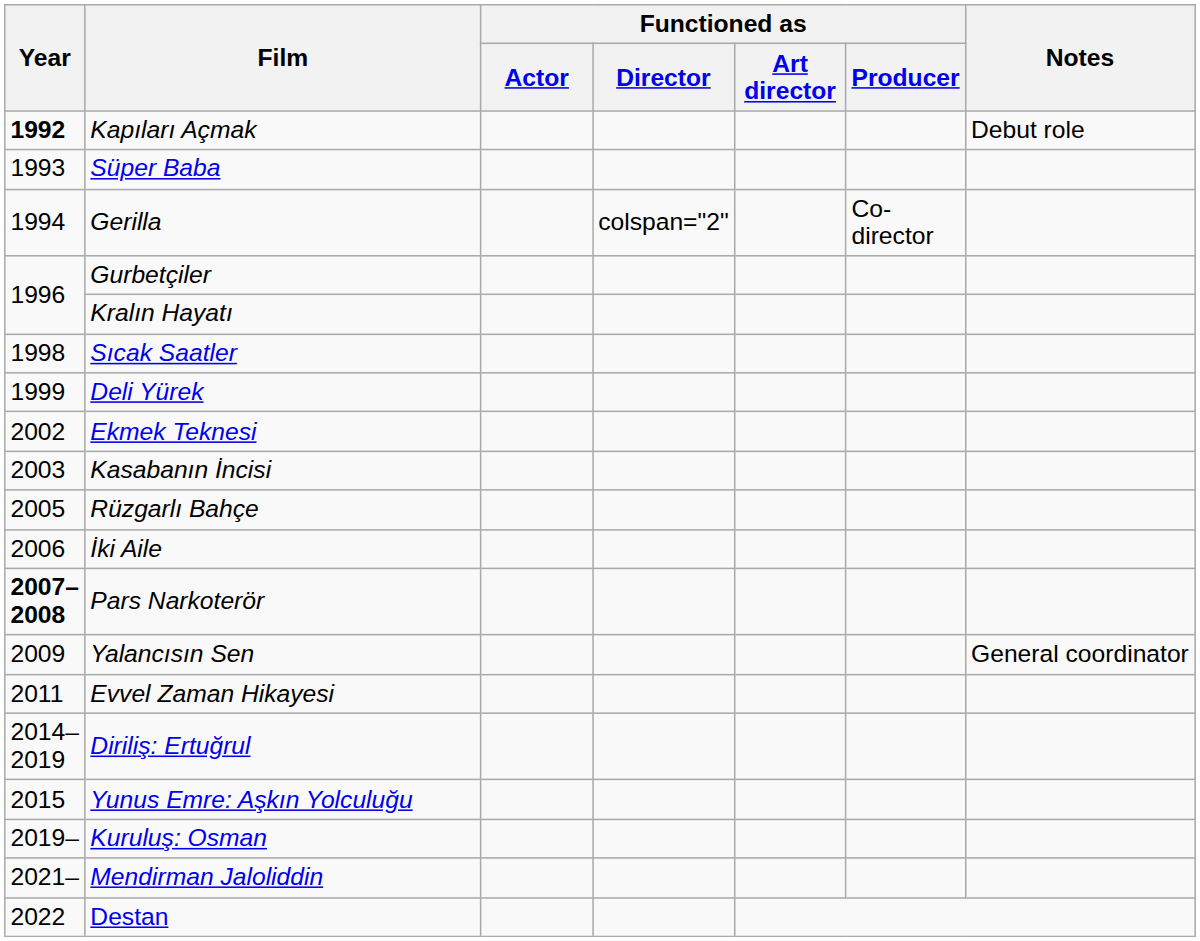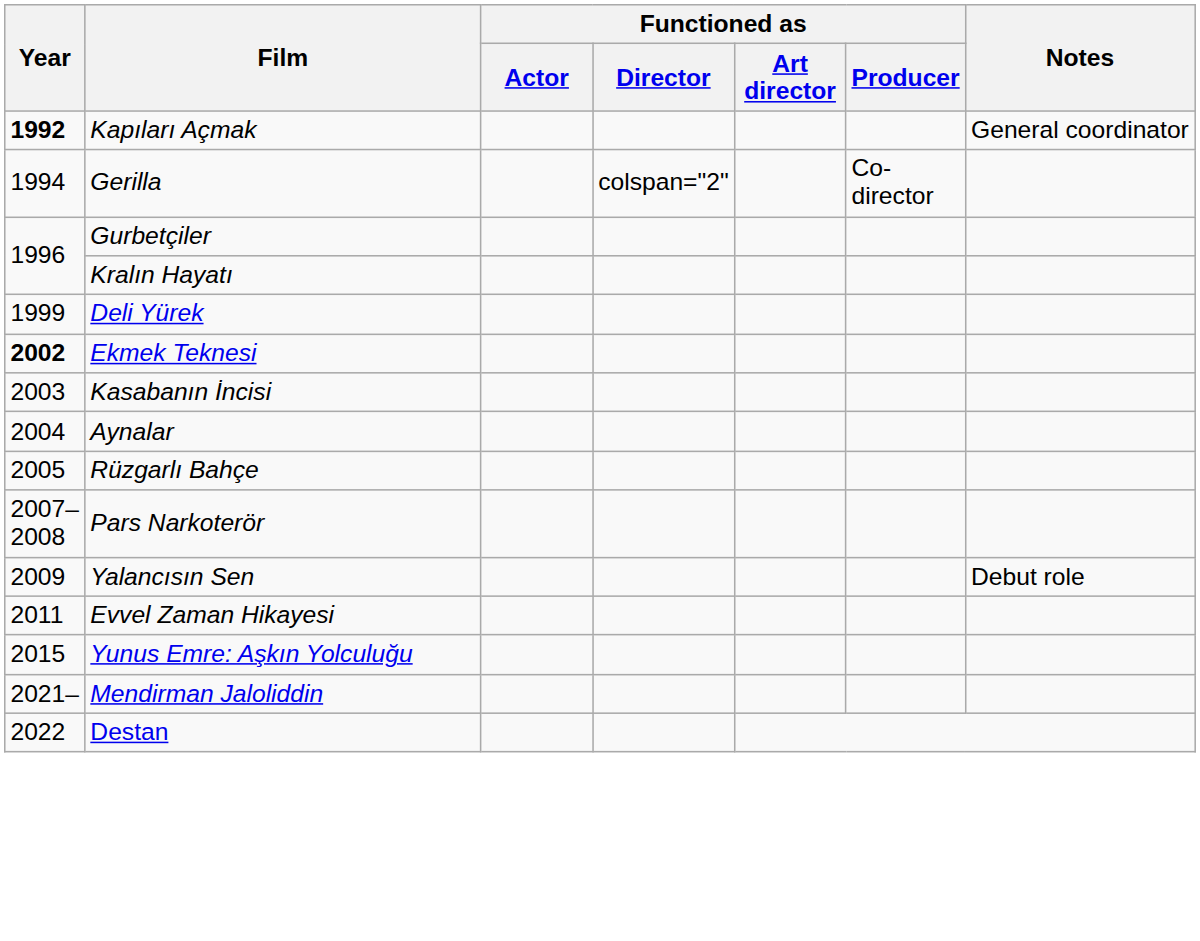(1028, 129) Debut role -> (1080, 129) General coordinator
- row: (155, 168)
- row: (164, 353)
(38, 431) normal -> (38, 353) bold
+ row: (132, 431)
- row: (126, 548)
(45, 601) bold -> (45, 523) normal
(1080, 654) General coordinator -> (1028, 576) Debut role
- row: (170, 746)
- row: (179, 838)
